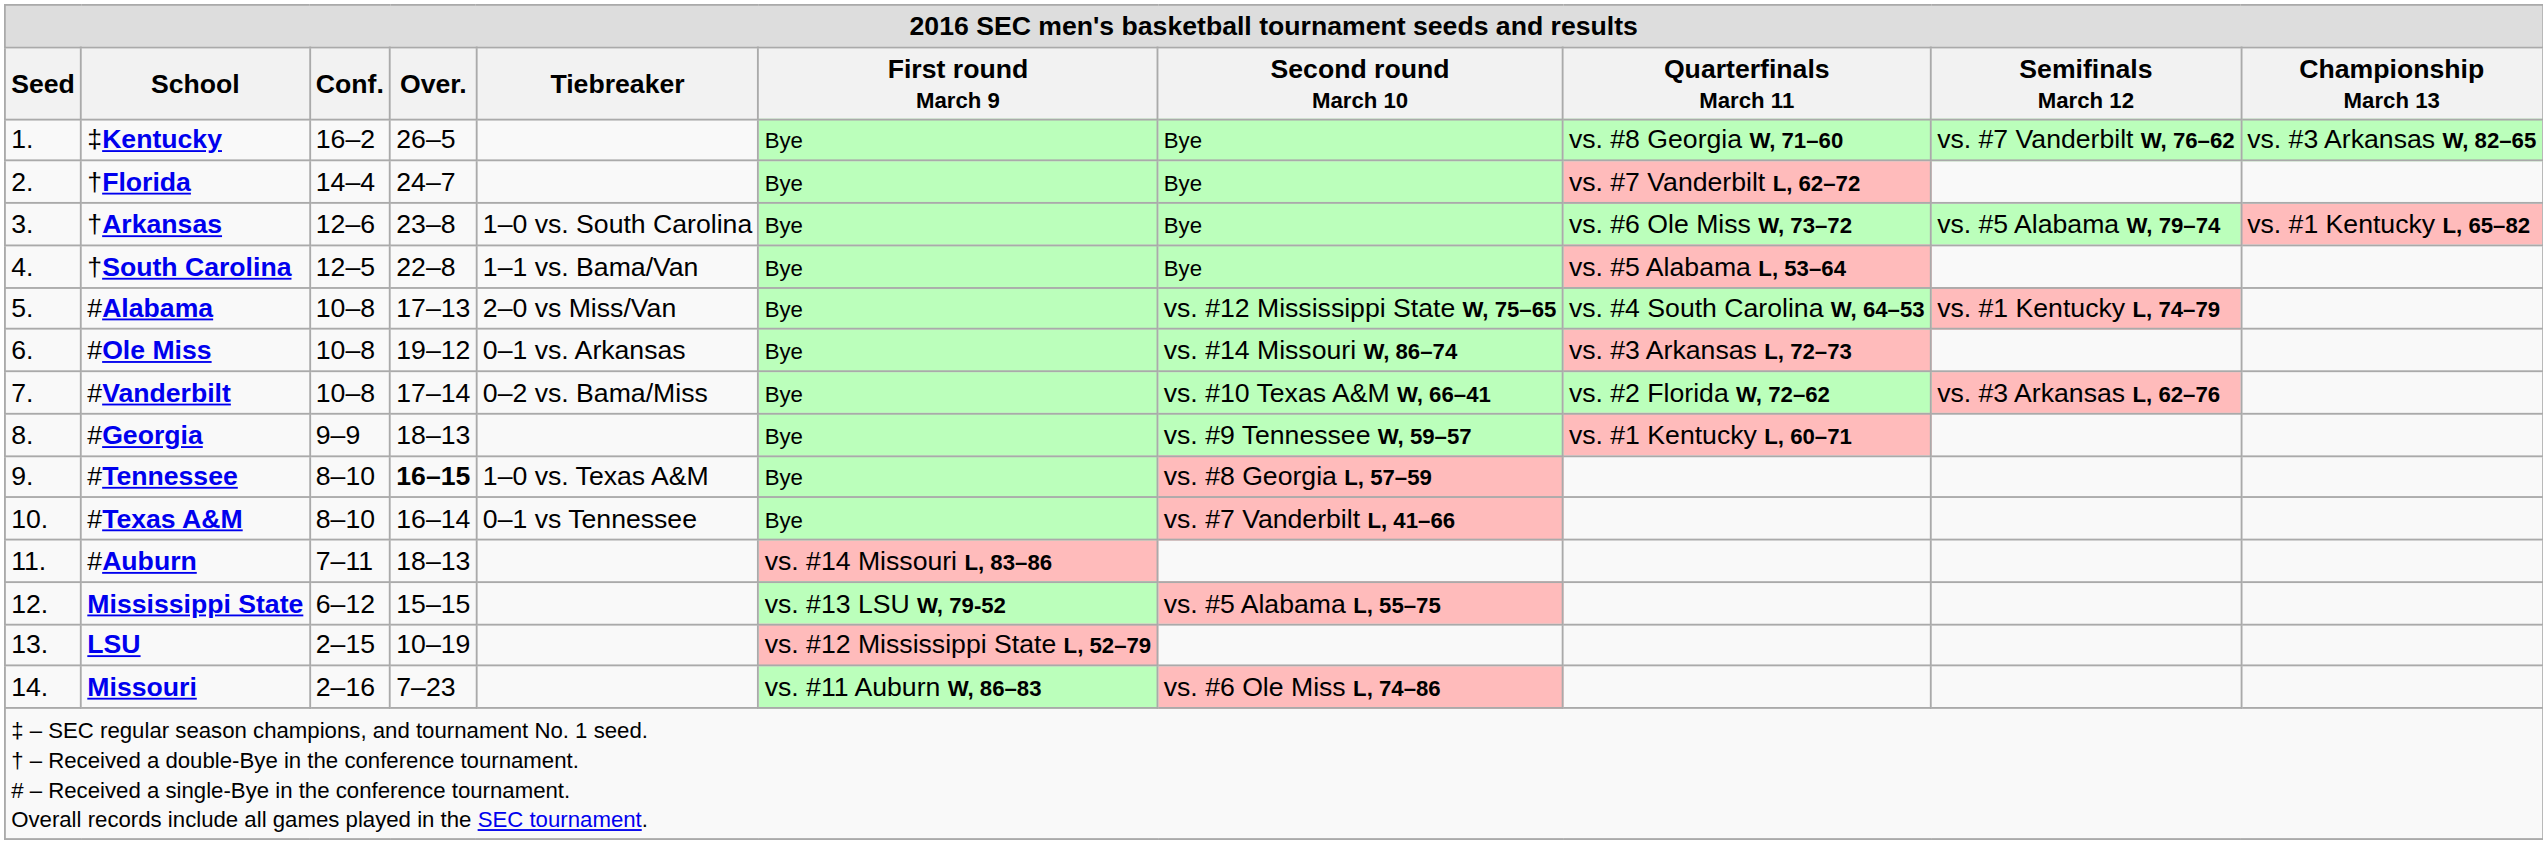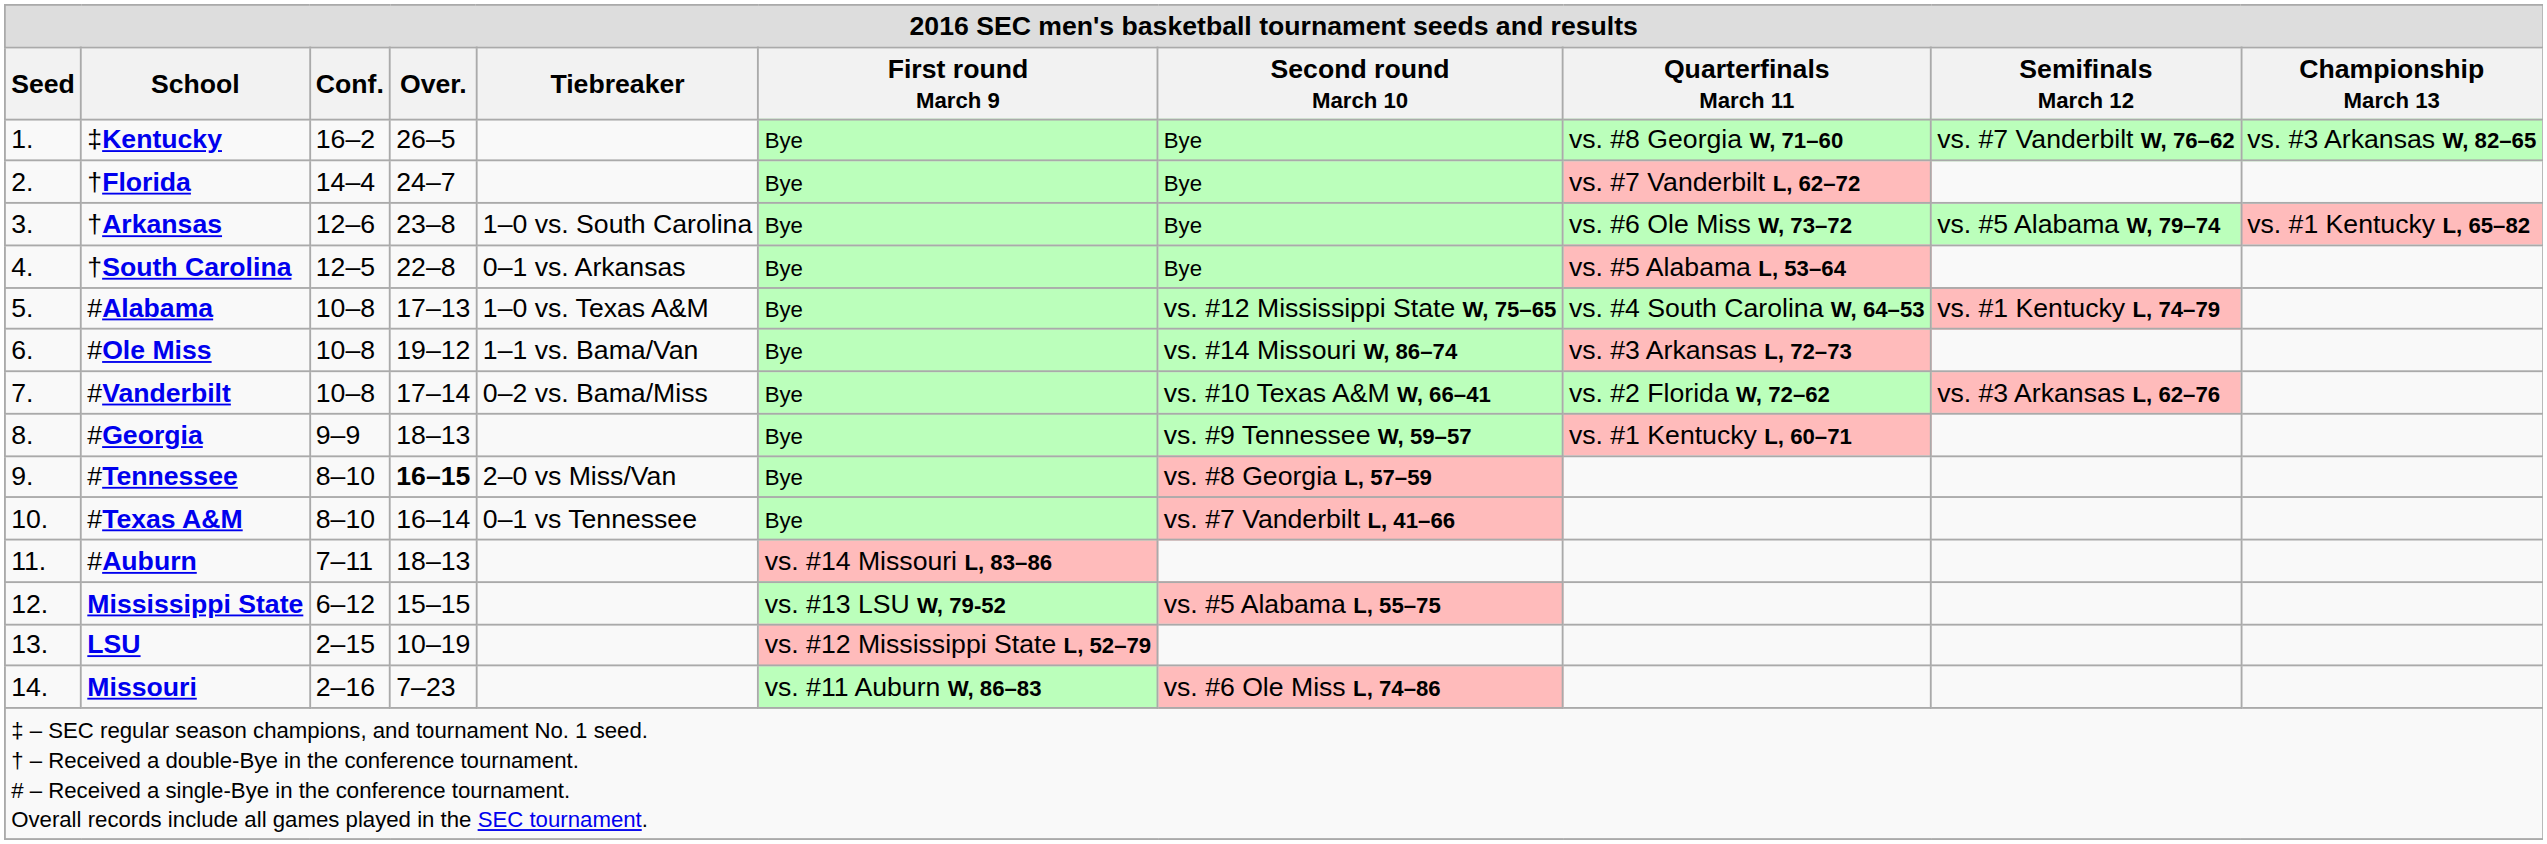(591, 266) 1–1 vs. Bama/Van -> (584, 266) 0–1 vs. Arkansas
(580, 308) 2–0 vs Miss/Van -> (596, 308) 1–0 vs. Texas A&M
(584, 351) 0–1 vs. Arkansas -> (591, 351) 1–1 vs. Bama/Van
(596, 477) 1–0 vs. Texas A&M -> (580, 477) 2–0 vs Miss/Van
